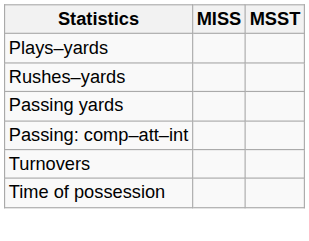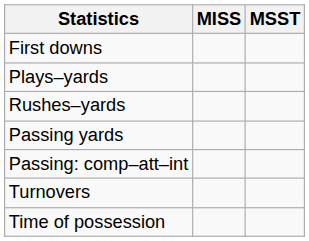+ row: (55, 48)
